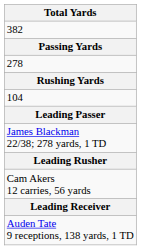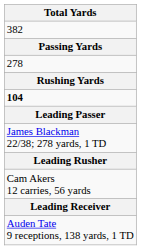(15, 98) normal -> (15, 98) bold
